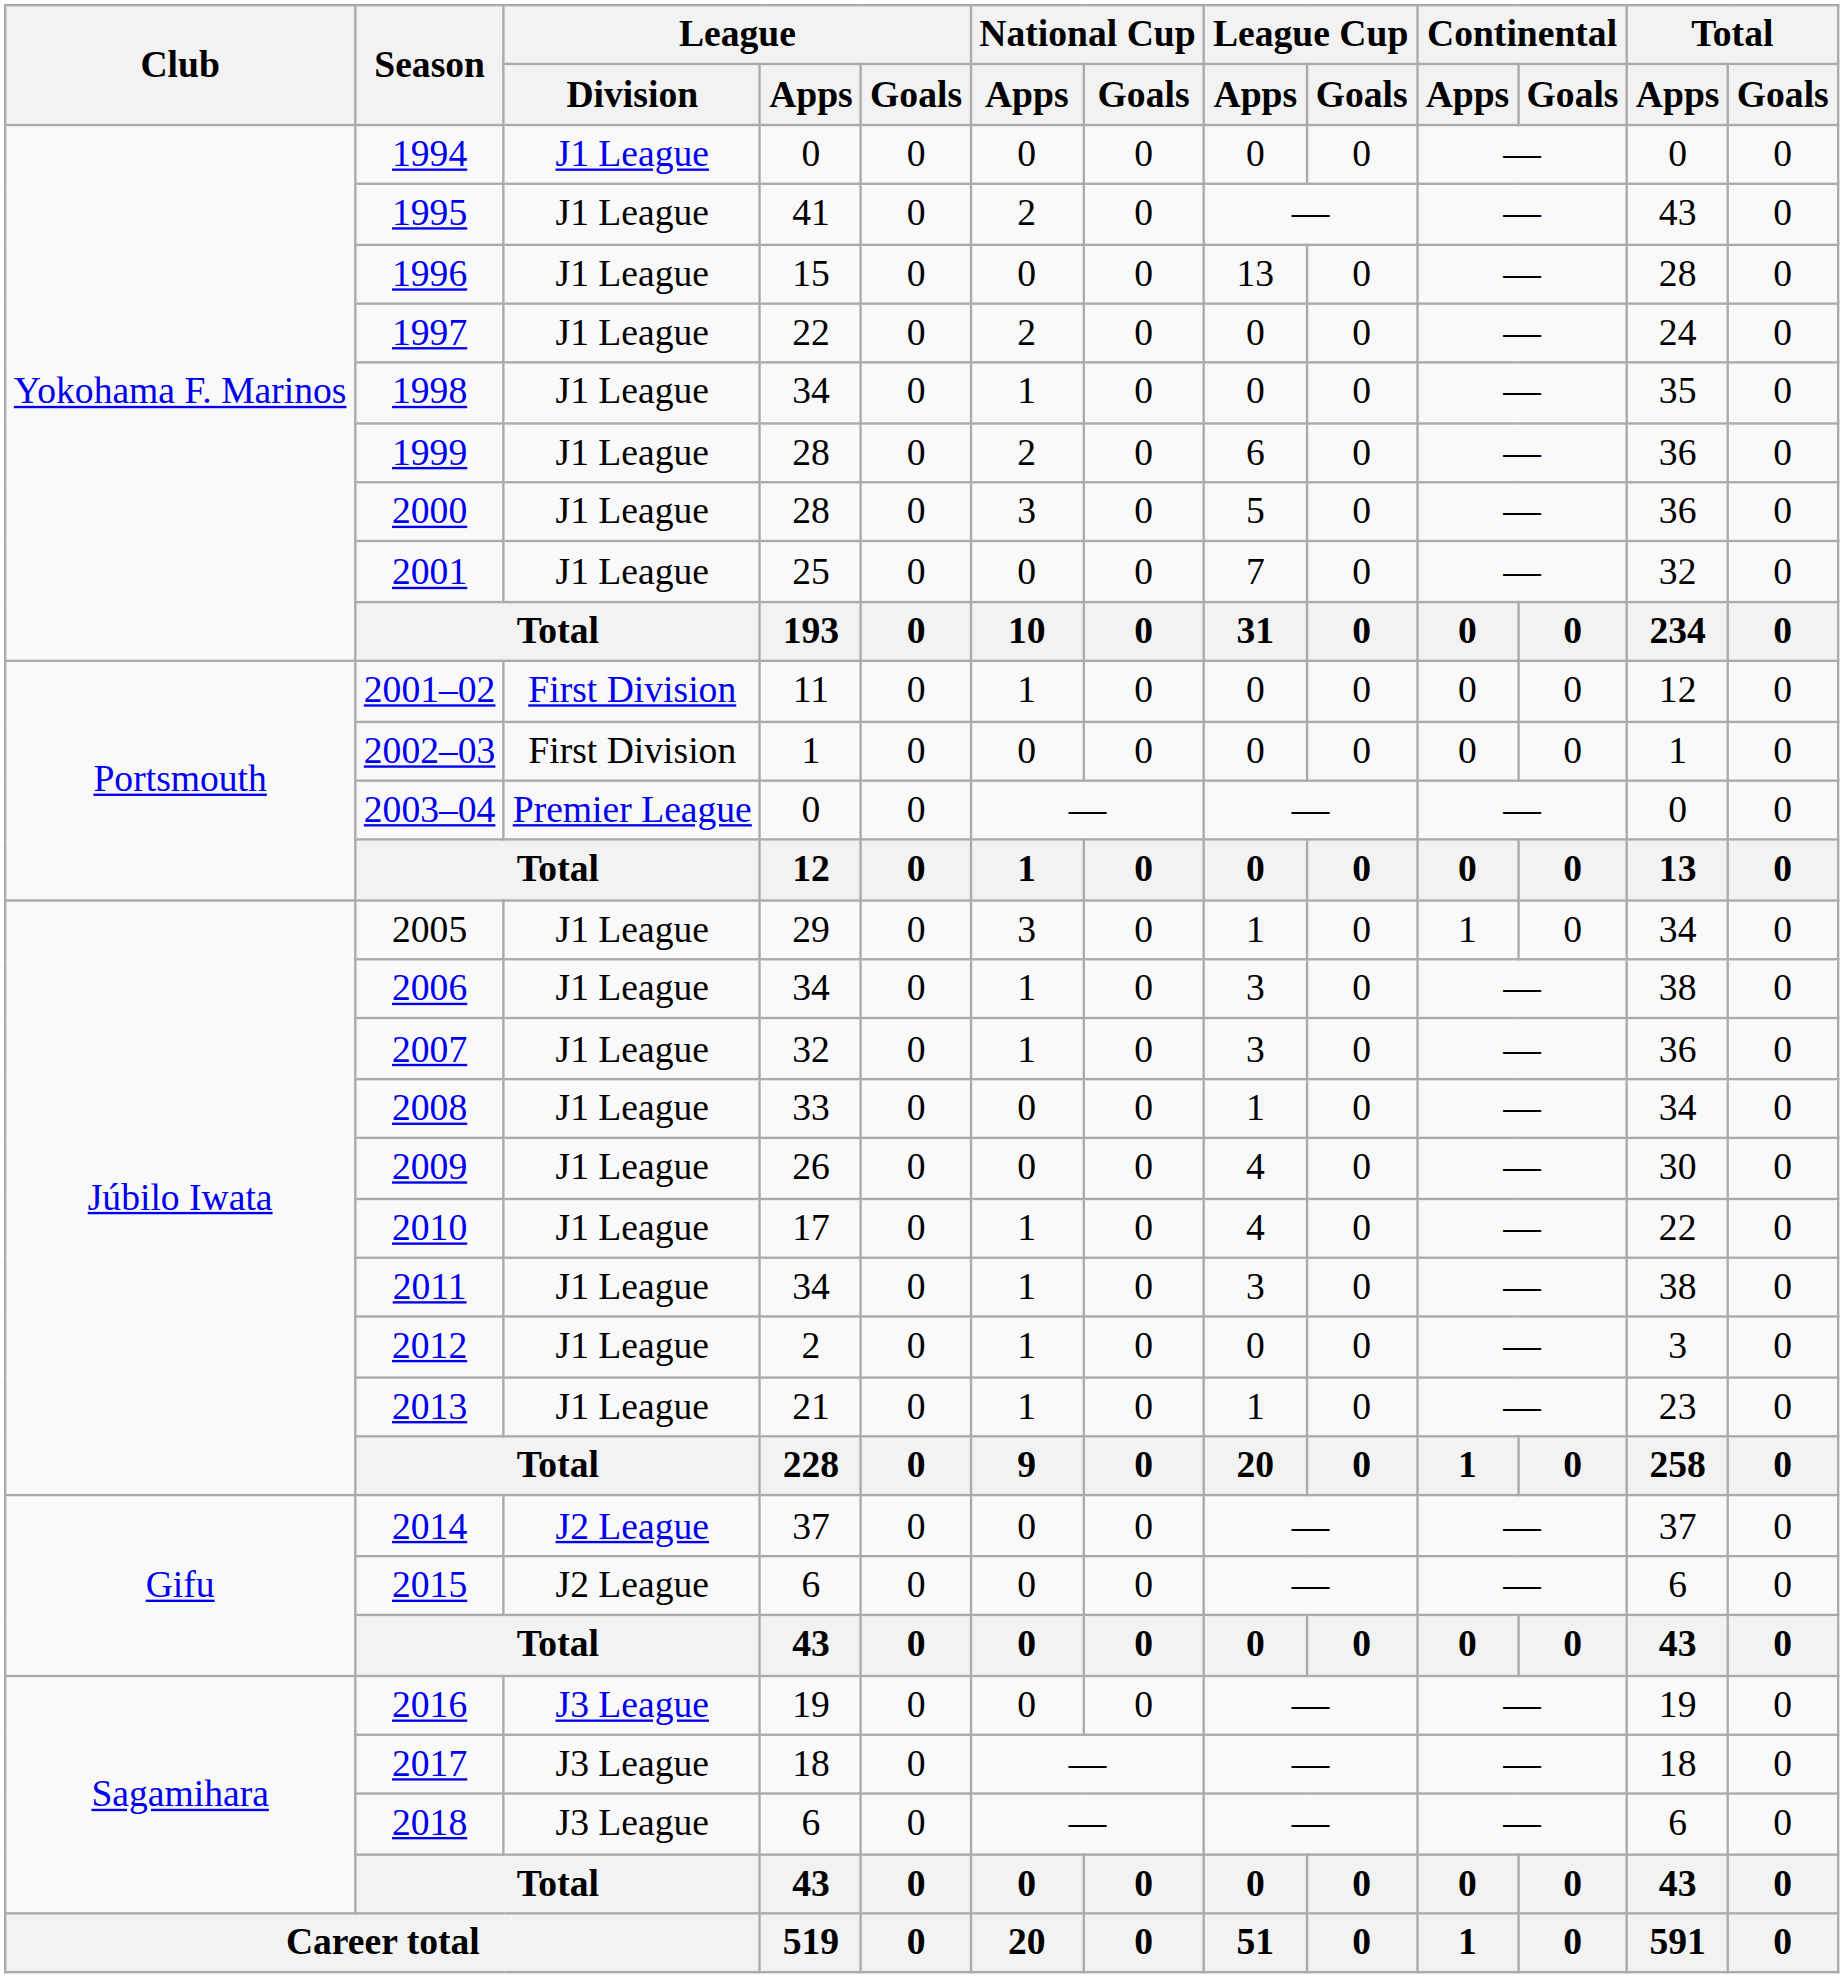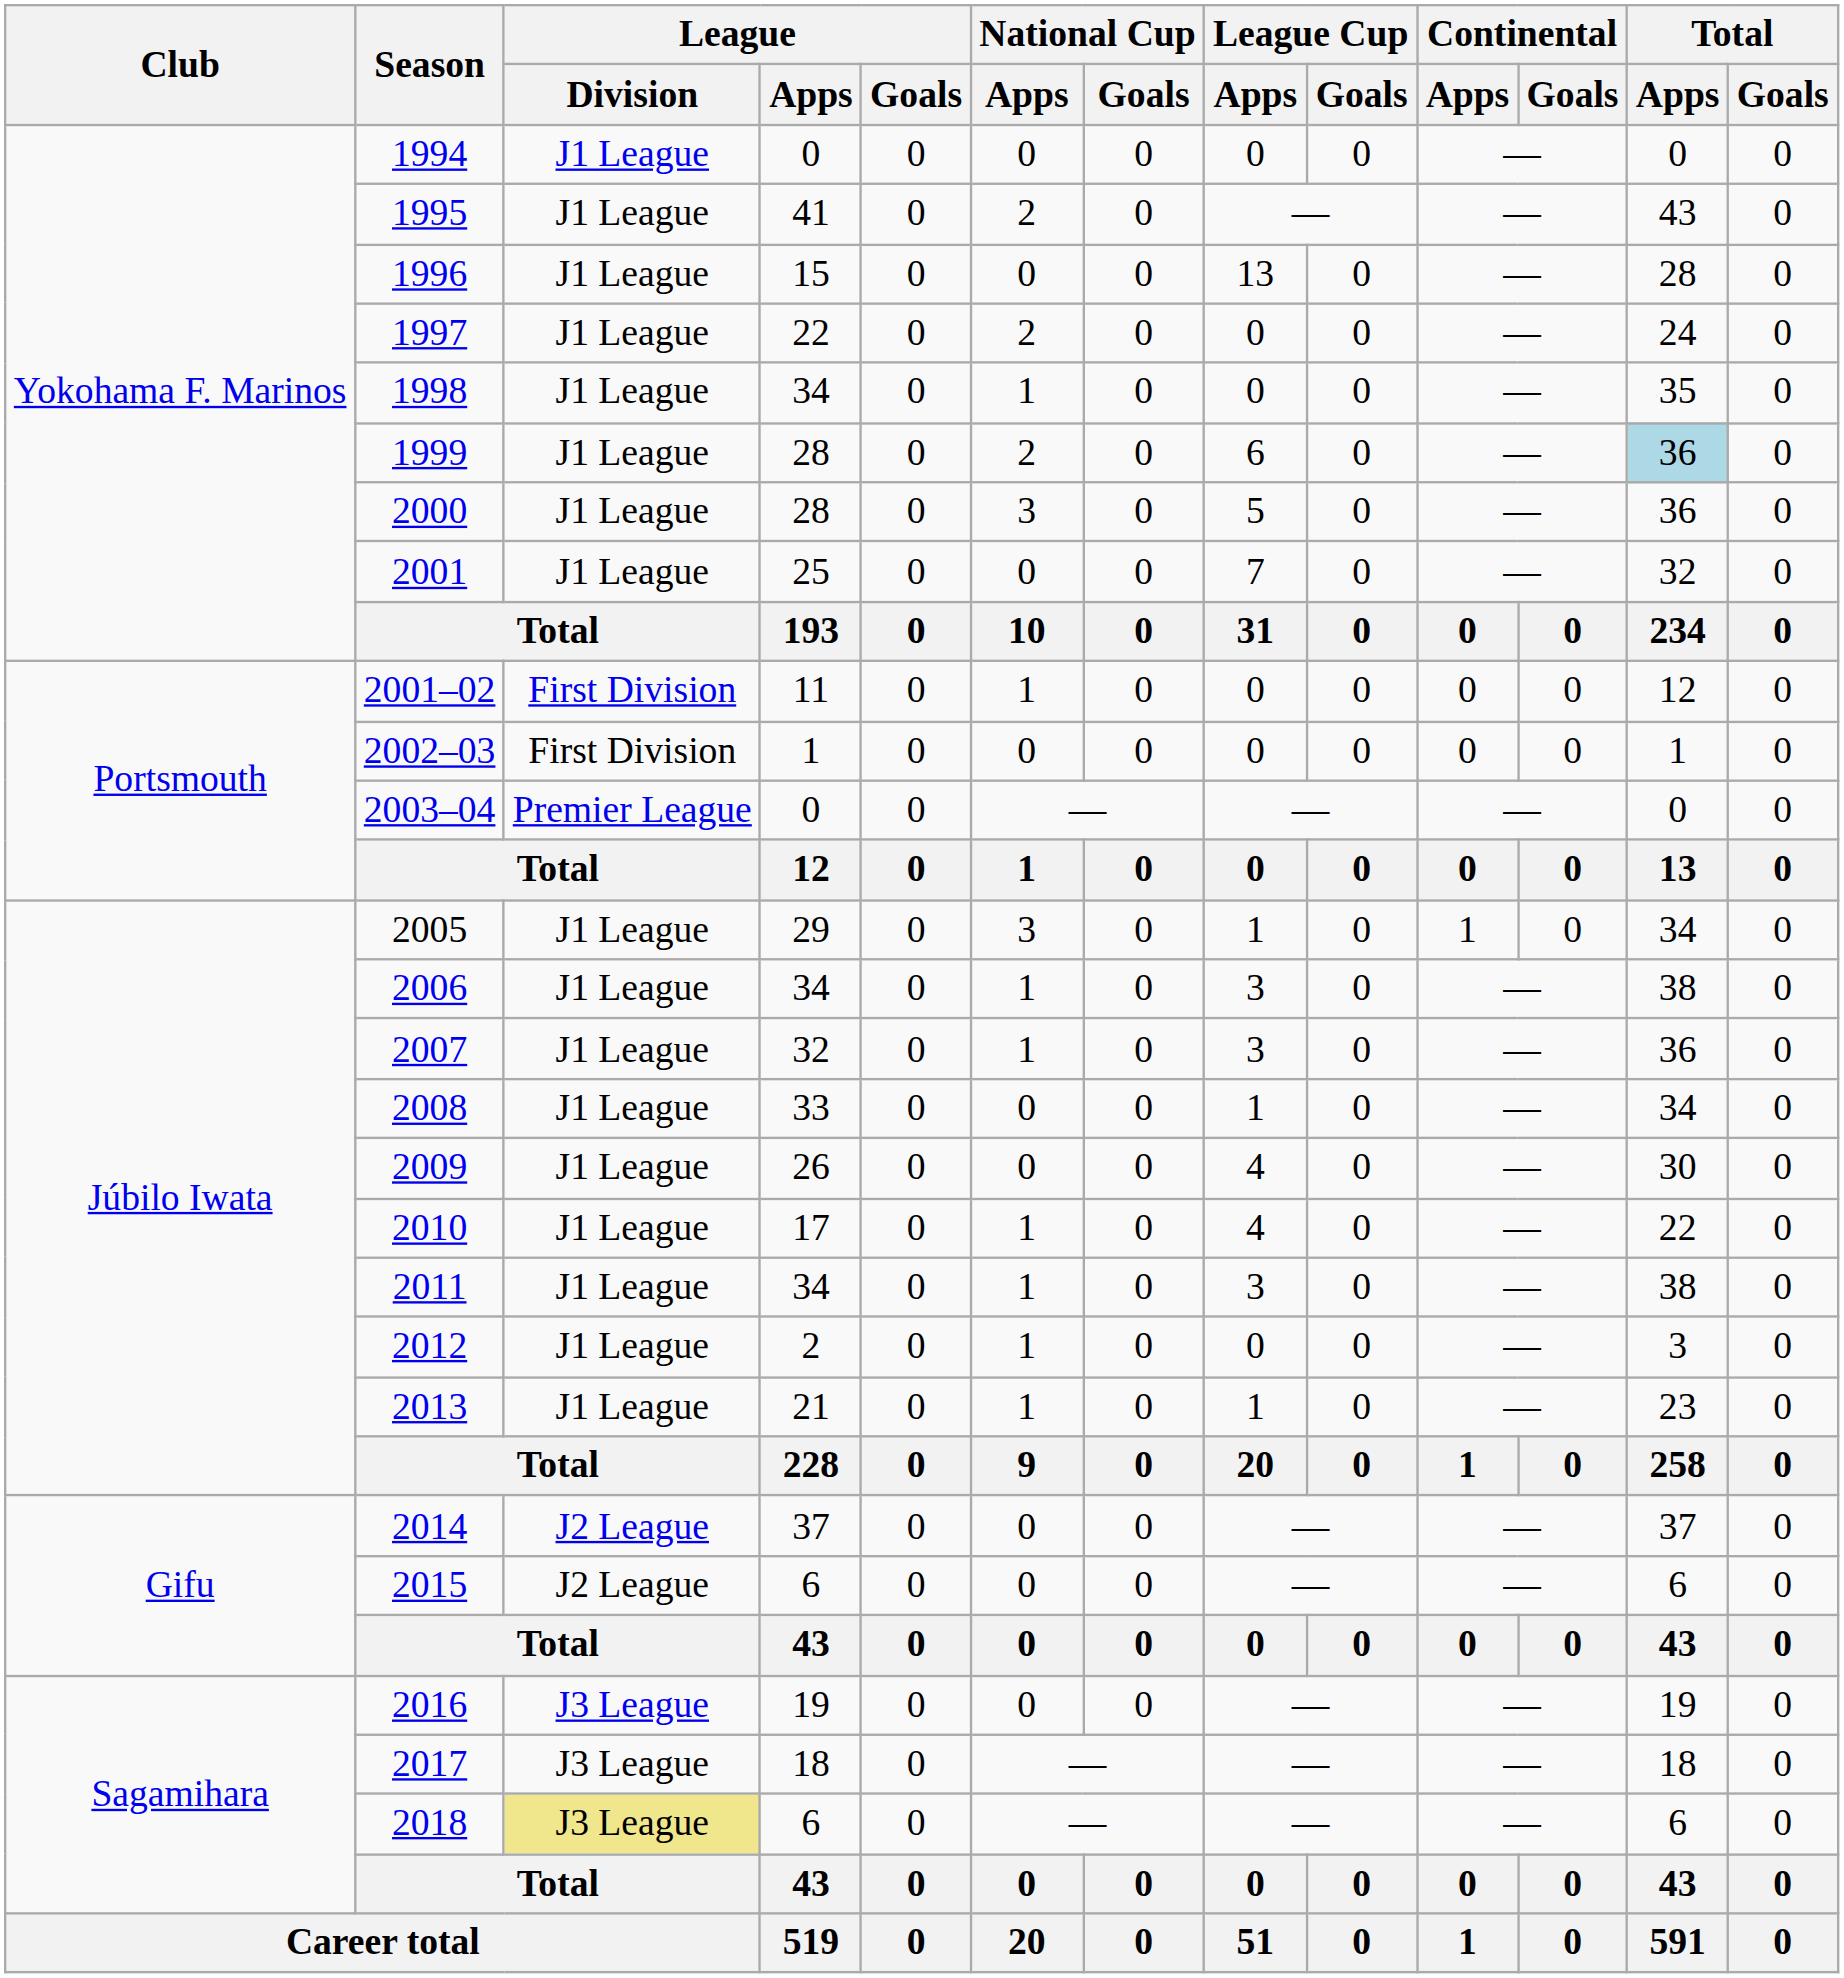(1678, 451) no background -> (1678, 451) lightblue background
(632, 1823) no background -> (632, 1823) khaki background
